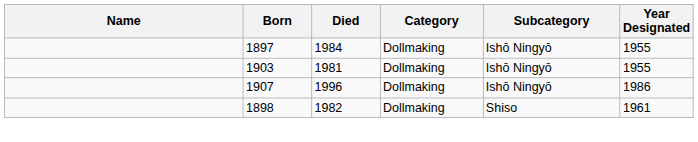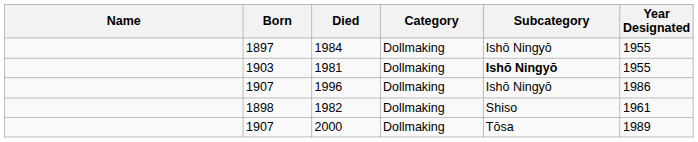(519, 68) normal -> (522, 68) bold
+ row: (328, 127)
